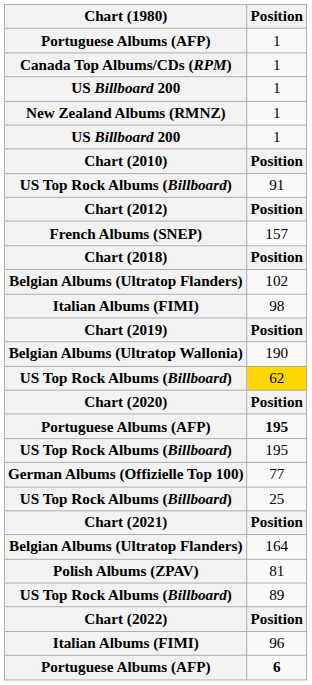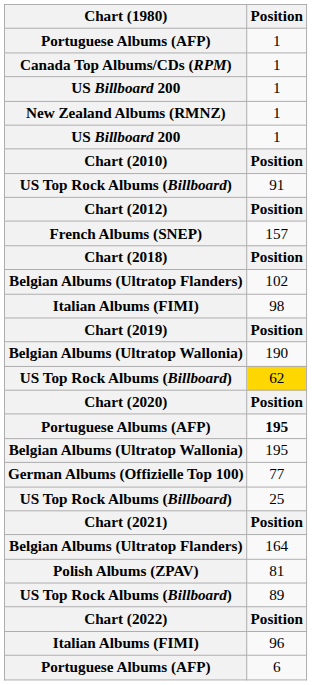(126, 450) US Top Rock Albums (Billboard) -> (126, 450) Belgian Albums (Ultratop Wallonia)
(277, 667) bold -> (277, 667) normal
